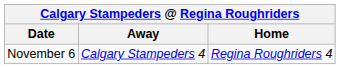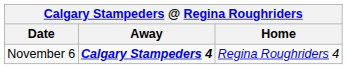(143, 53) normal -> (147, 53) bold
